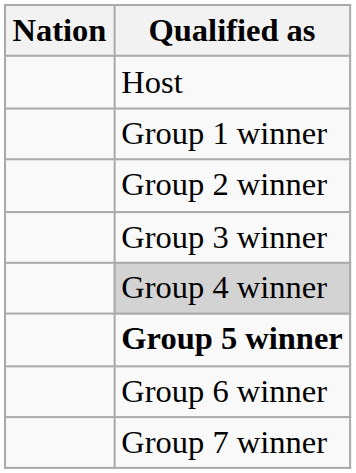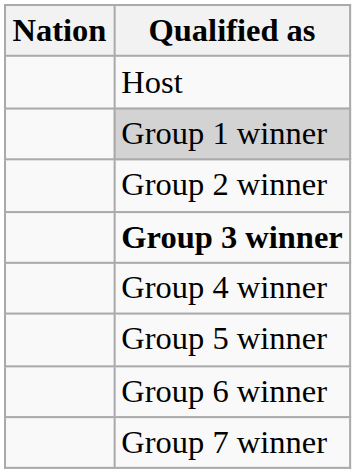(224, 133) no background -> (224, 133) lightgrey background
(224, 236) normal -> (232, 236) bold
(224, 287) lightgrey background -> (224, 287) no background
(232, 339) bold -> (224, 339) normal
